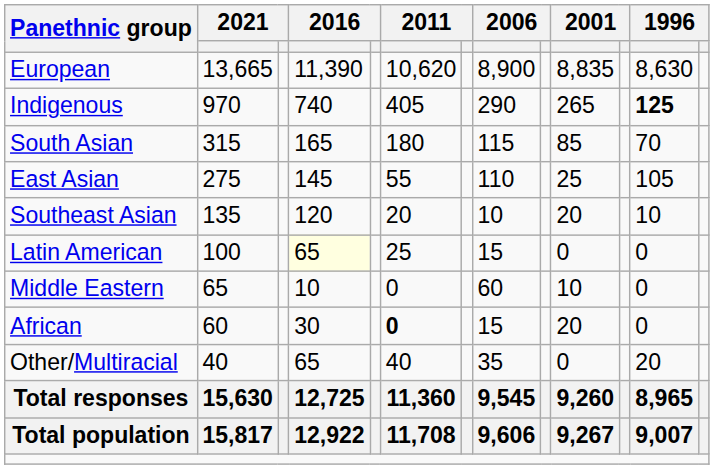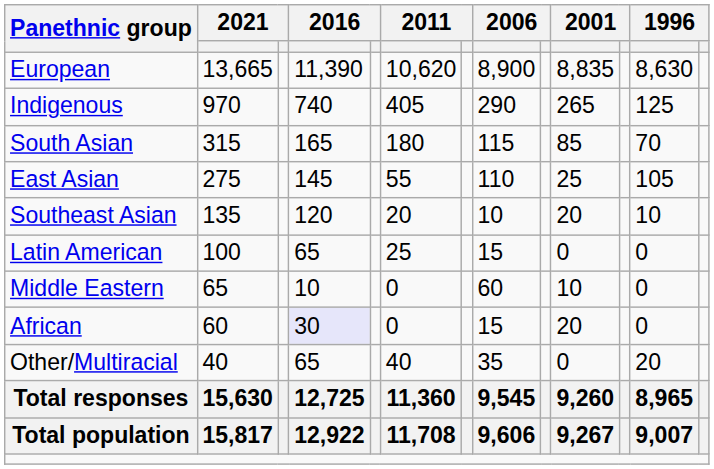(655, 106) bold -> (655, 106) normal
(307, 252) lightyellow background -> (307, 252) no background
(307, 325) no background -> (307, 325) lavender background
(392, 325) bold -> (392, 325) normal
